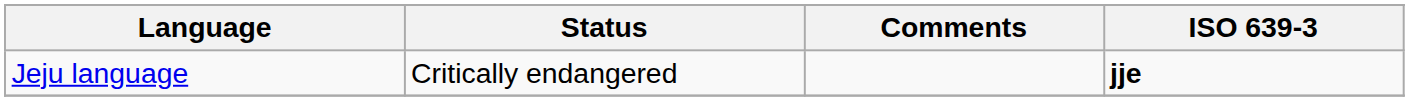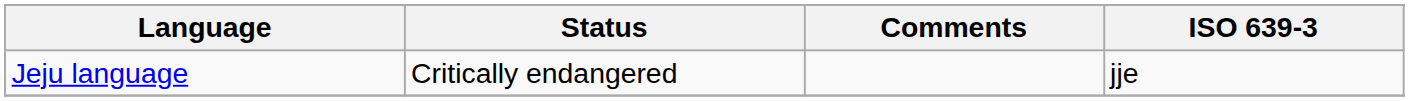(1126, 73) bold -> (1124, 73) normal
